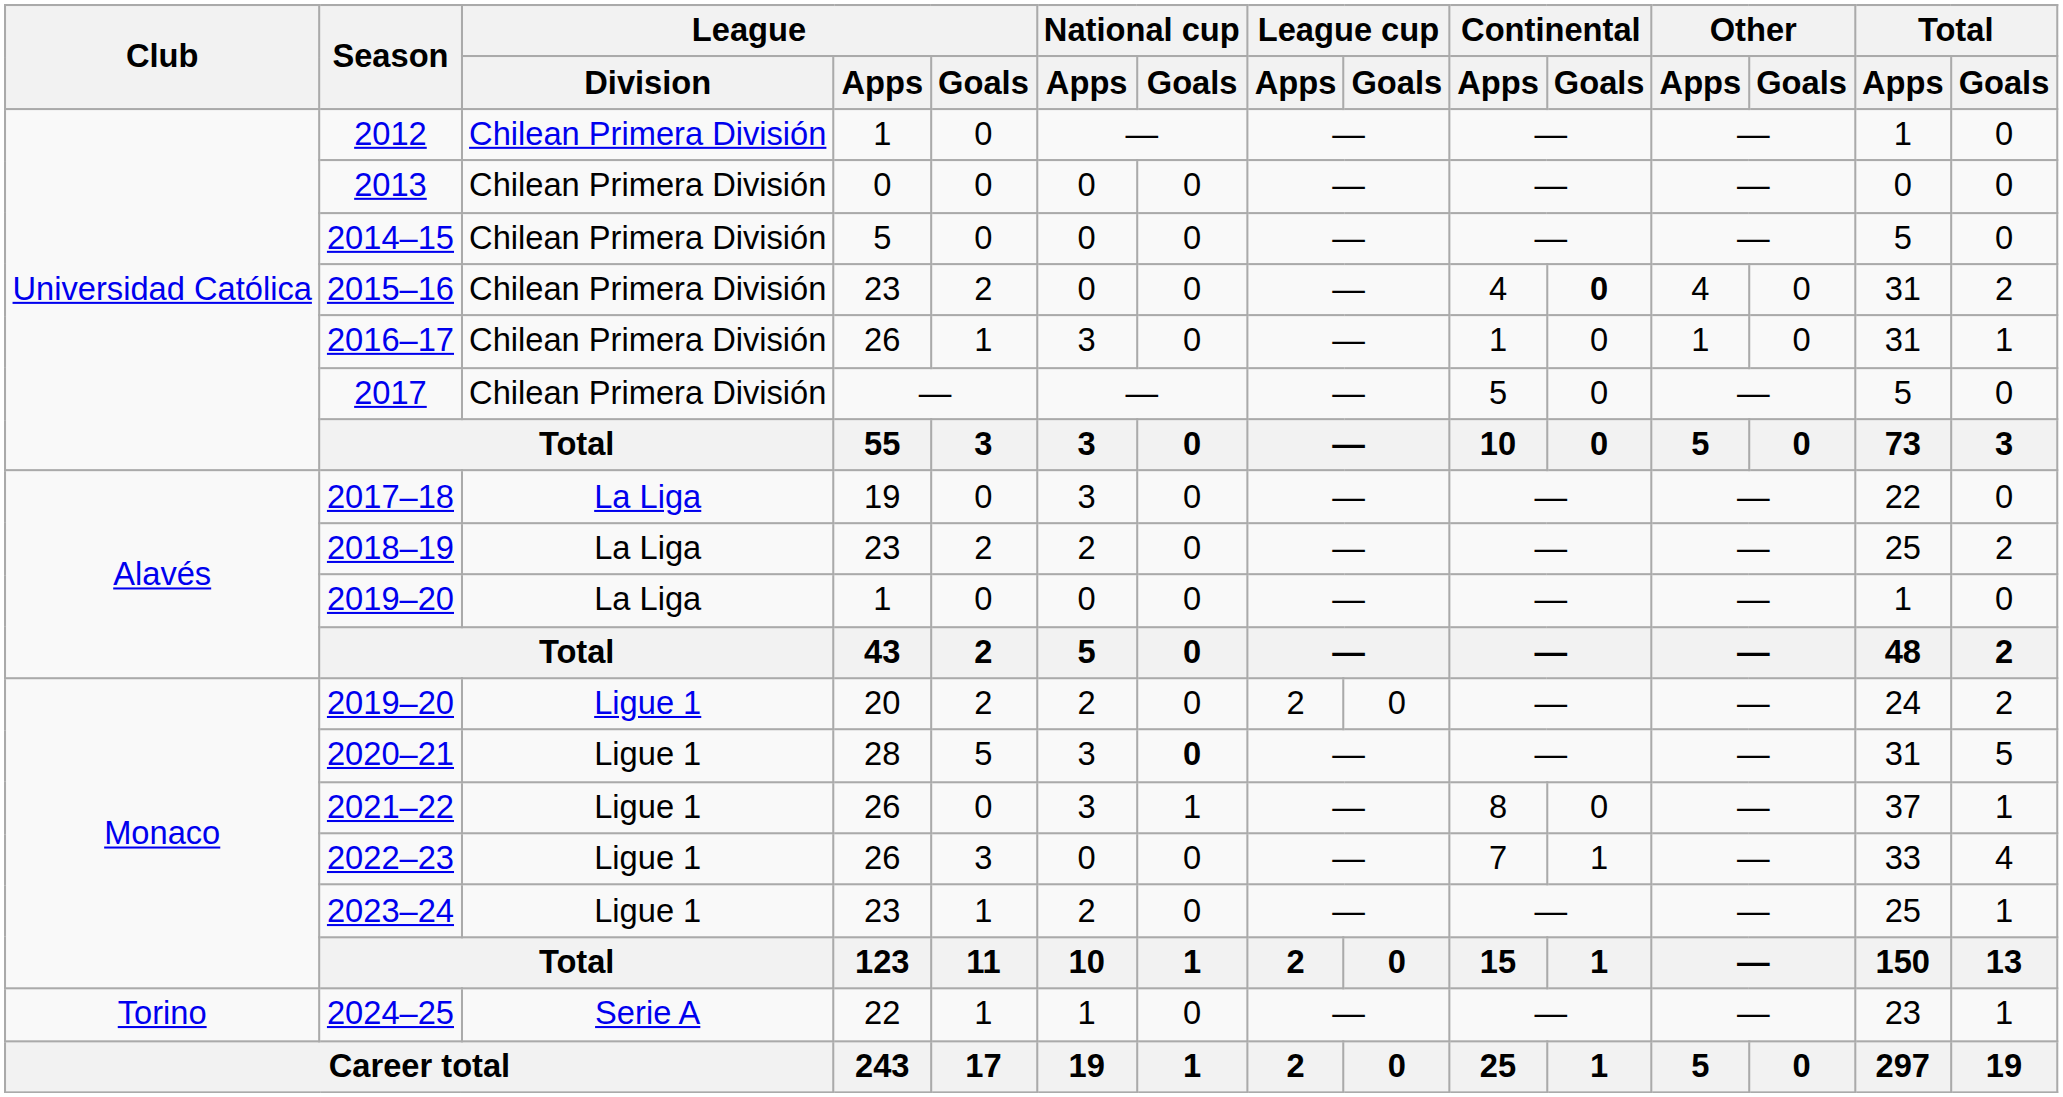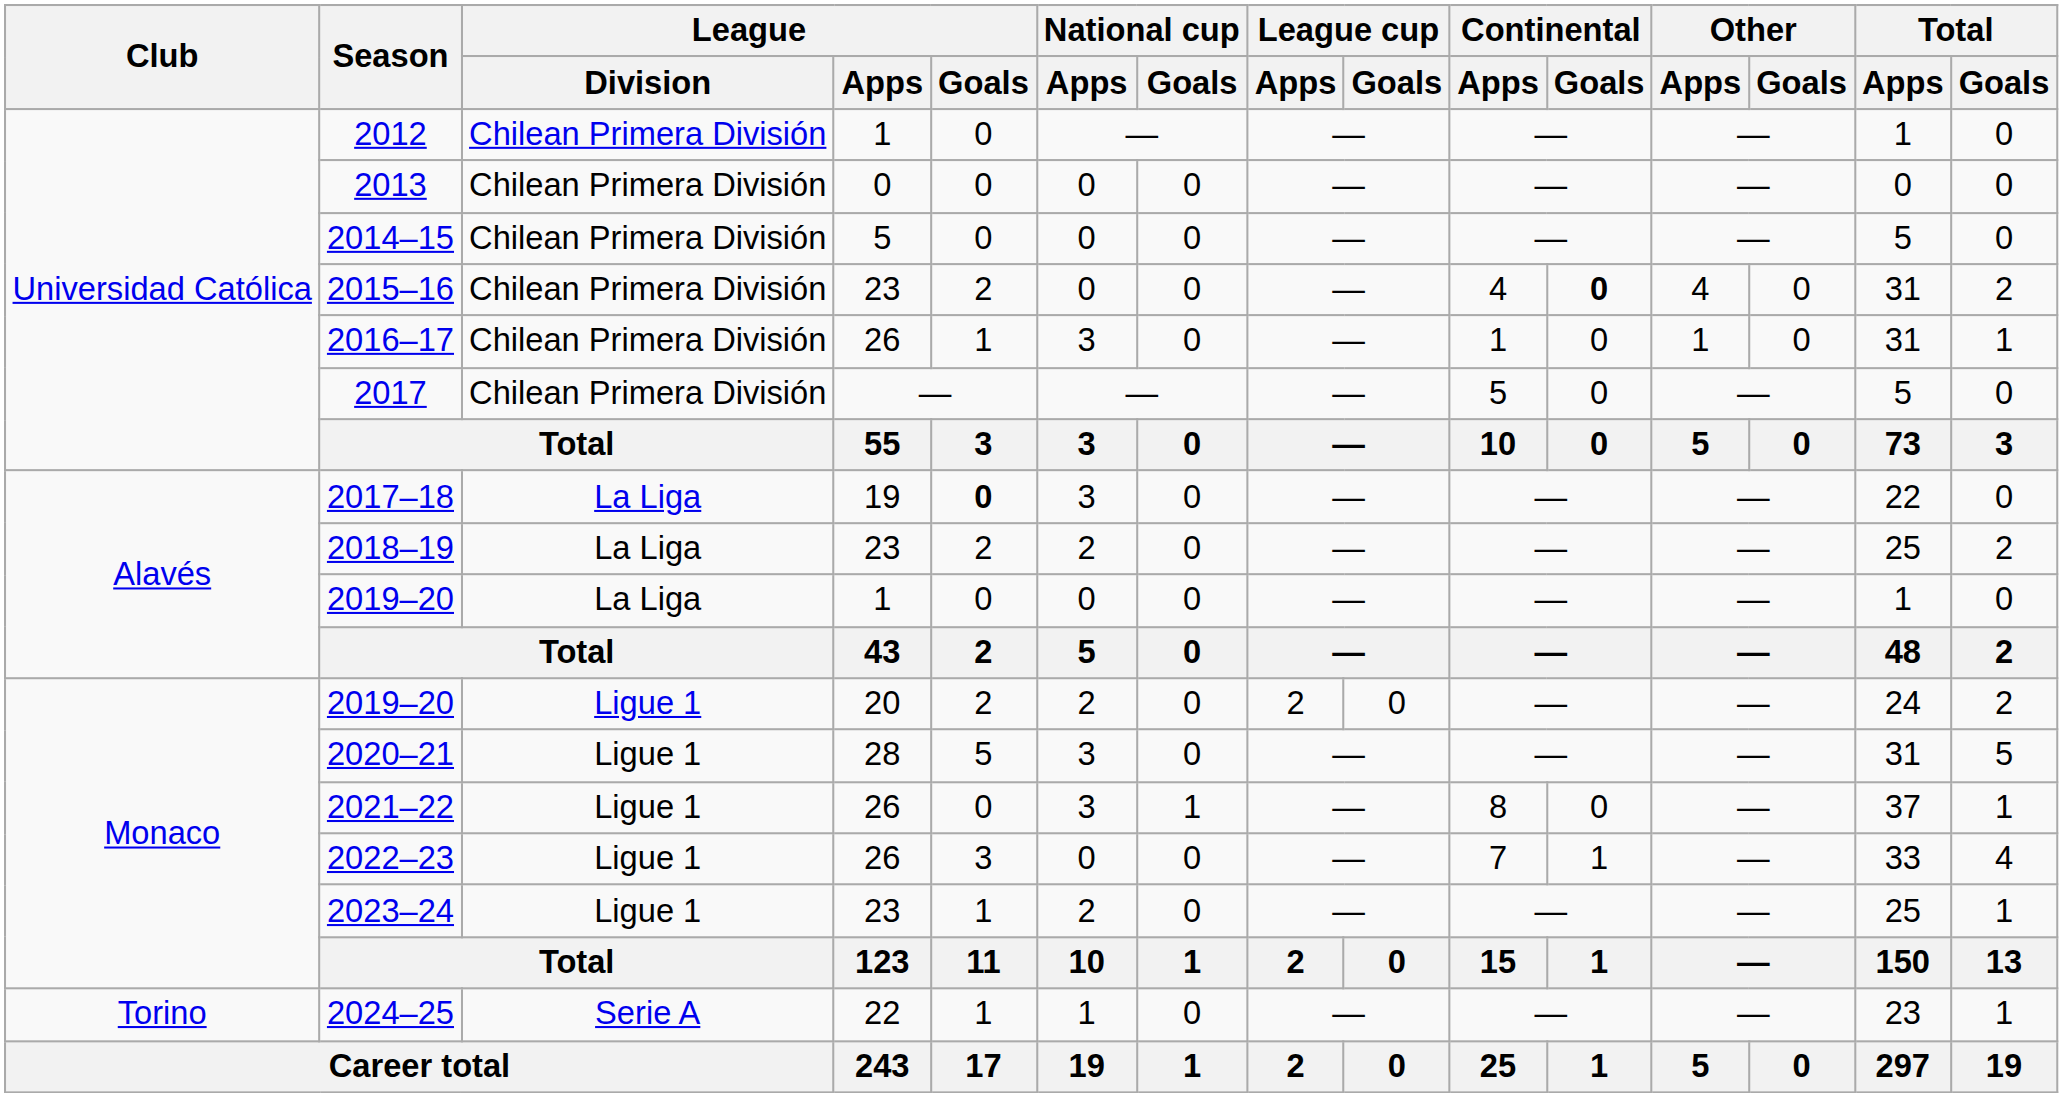(983, 496) normal -> (983, 496) bold
(1192, 755) bold -> (1192, 755) normal
